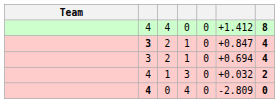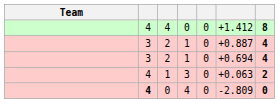(148, 44) bold -> (148, 44) normal
(236, 44) +0.847 -> (236, 44) +0.887
(236, 75) +0.032 -> (236, 75) +0.063
